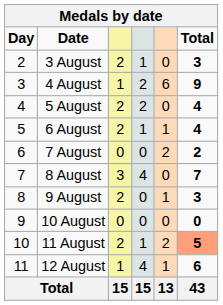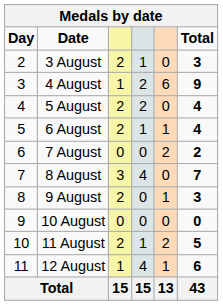(197, 243) lightsalmon background -> (197, 243) no background
